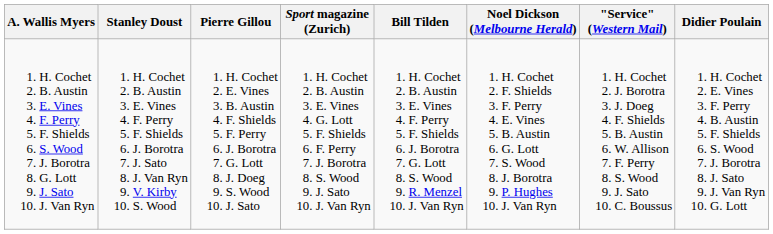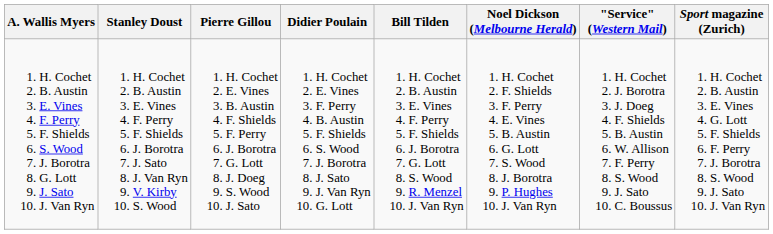columns swapped: (722, 21) <-> (327, 21)
